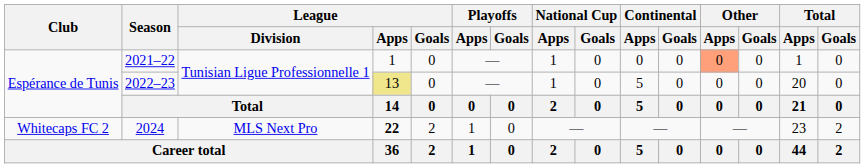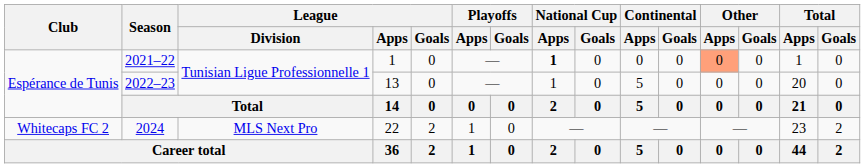(553, 60) normal -> (553, 60) bold
(392, 83) khaki background -> (392, 83) no background
(392, 128) bold -> (392, 128) normal
